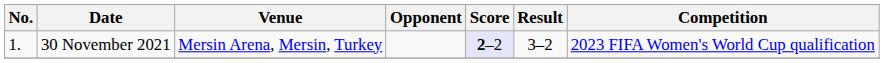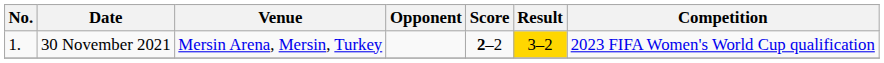(490, 44) lavender background -> (490, 44) no background
(540, 44) no background -> (540, 44) gold background
